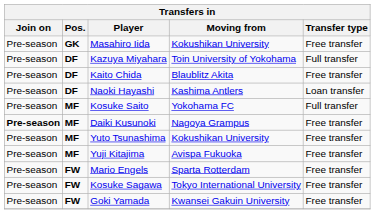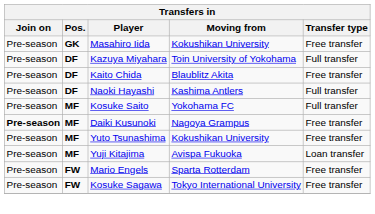(335, 91) Loan transfer -> (332, 91) Full transfer
(334, 153) Free transfer -> (335, 153) Loan transfer
- row: (120, 201)
